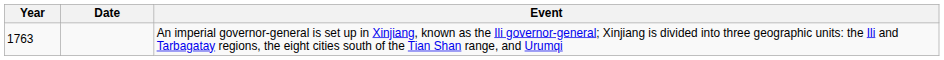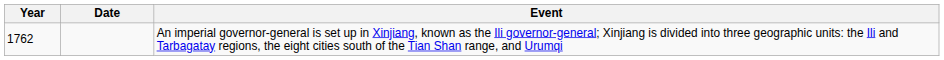(20, 39) 1763 -> (20, 39) 1762
